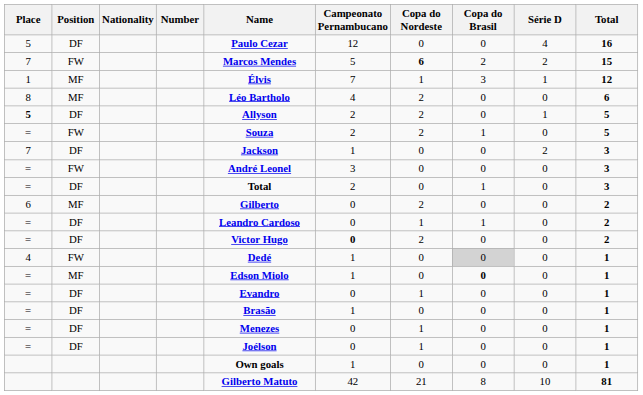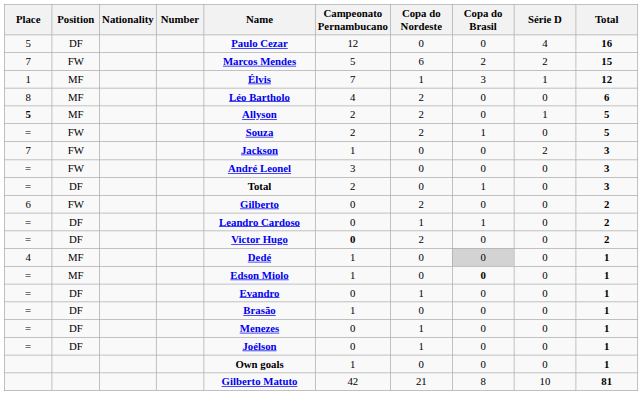(421, 61) bold -> (421, 61) normal
(76, 115) DF -> (76, 115) MF
(76, 150) DF -> (76, 150) FW
(76, 204) MF -> (76, 204) FW
(76, 257) FW -> (76, 257) MF
